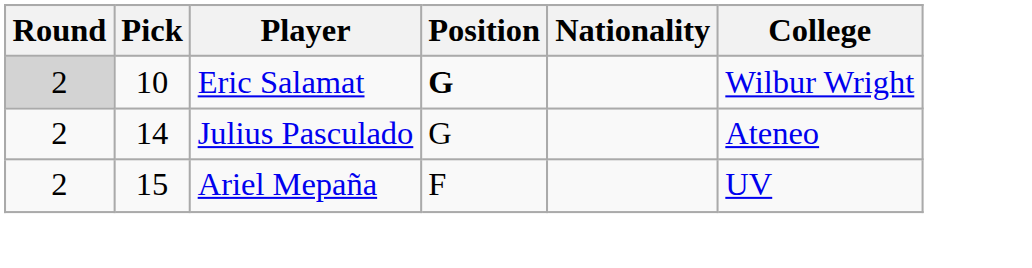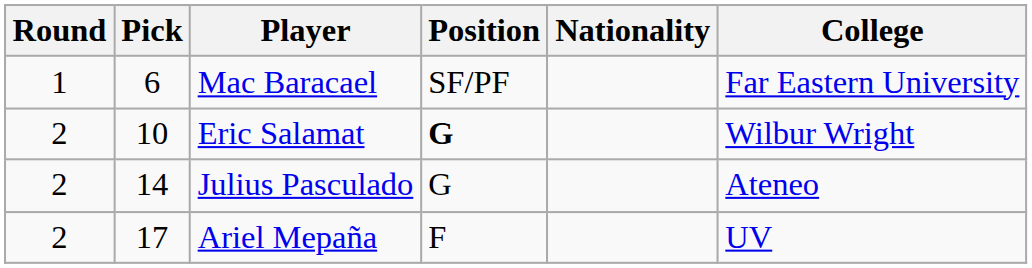+ row: (287, 81)
(59, 81) lightgrey background -> (59, 133) no background
(152, 184) 15 -> (152, 236) 17
